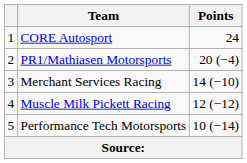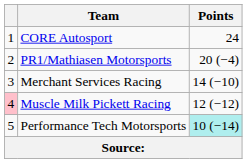(11, 103) no background -> (11, 103) pink background
(216, 125) no background -> (216, 125) paleturquoise background
